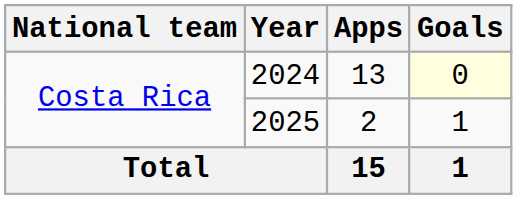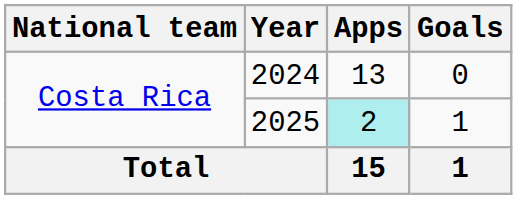(460, 76) lightyellow background -> (460, 76) no background
(369, 123) no background -> (369, 123) paleturquoise background
